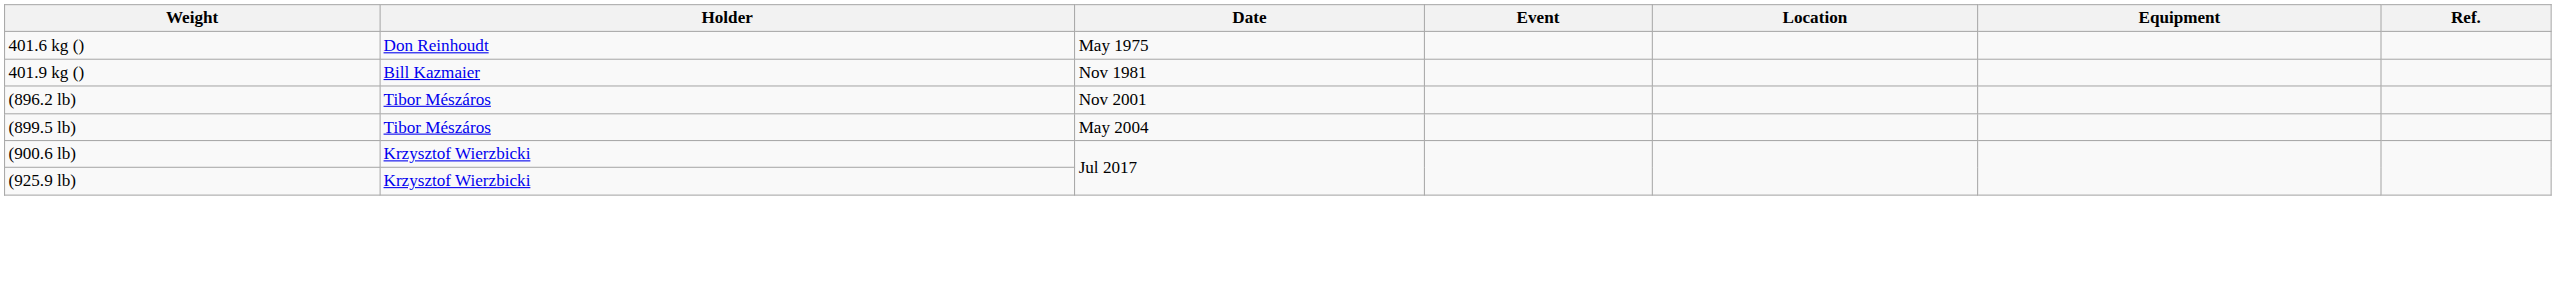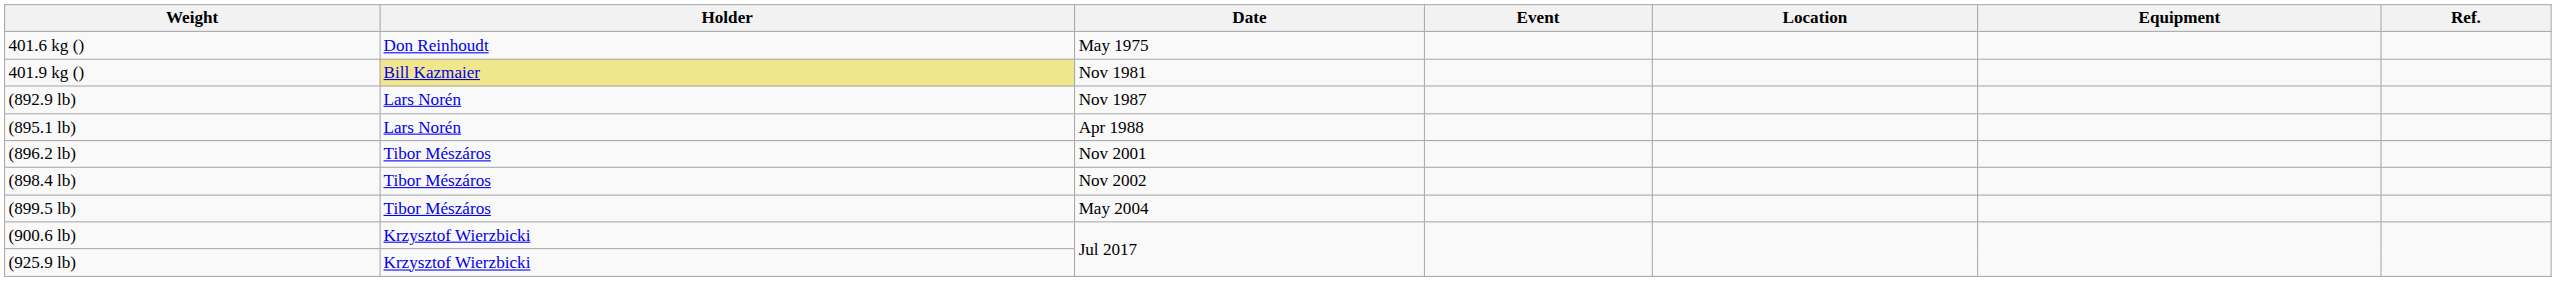(432, 72) no background -> (432, 72) khaki background
+ row: (42, 99)
+ row: (42, 126)
+ row: (42, 181)
